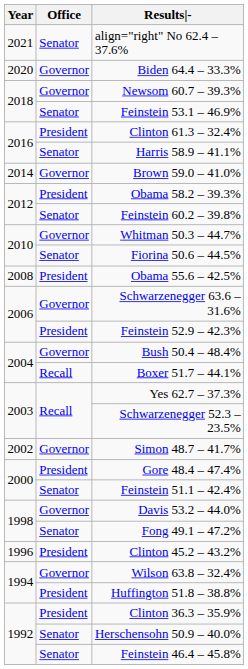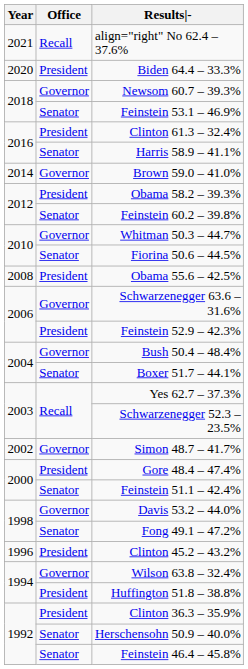(59, 42) Senator -> (56, 42) Recall
(64, 70) Governor -> (63, 70) President
(56, 372) Recall -> (59, 372) Senator
